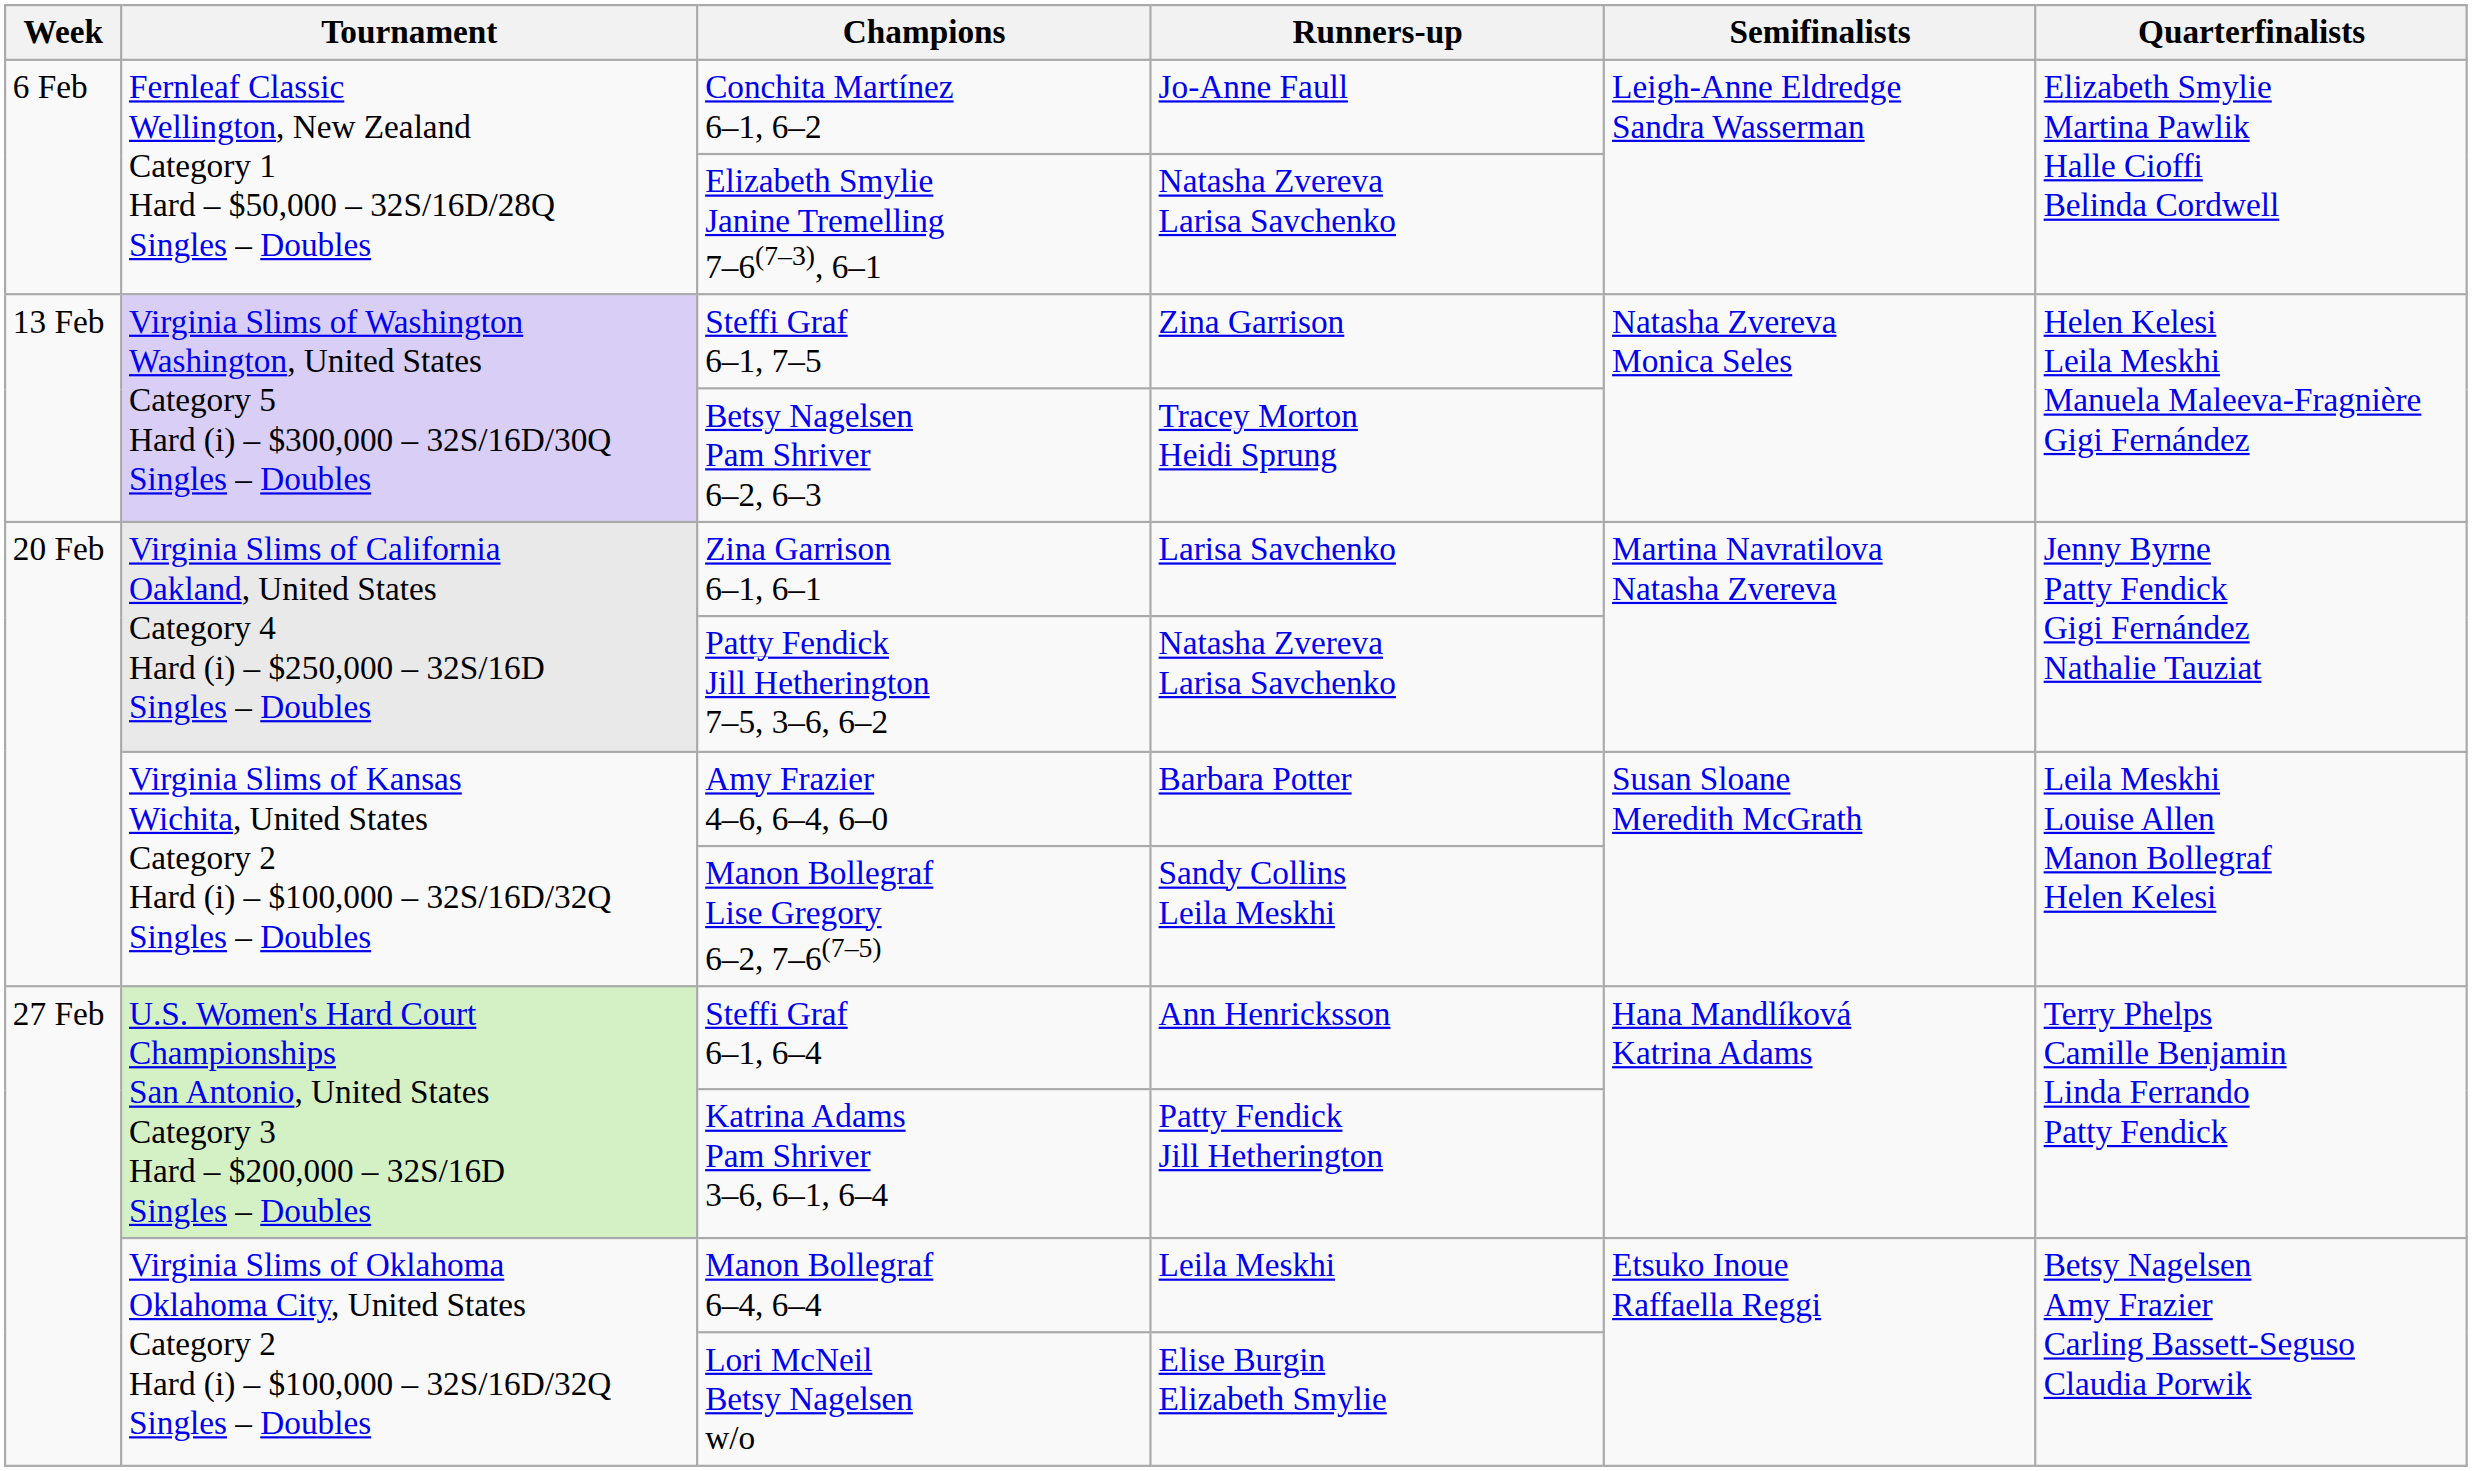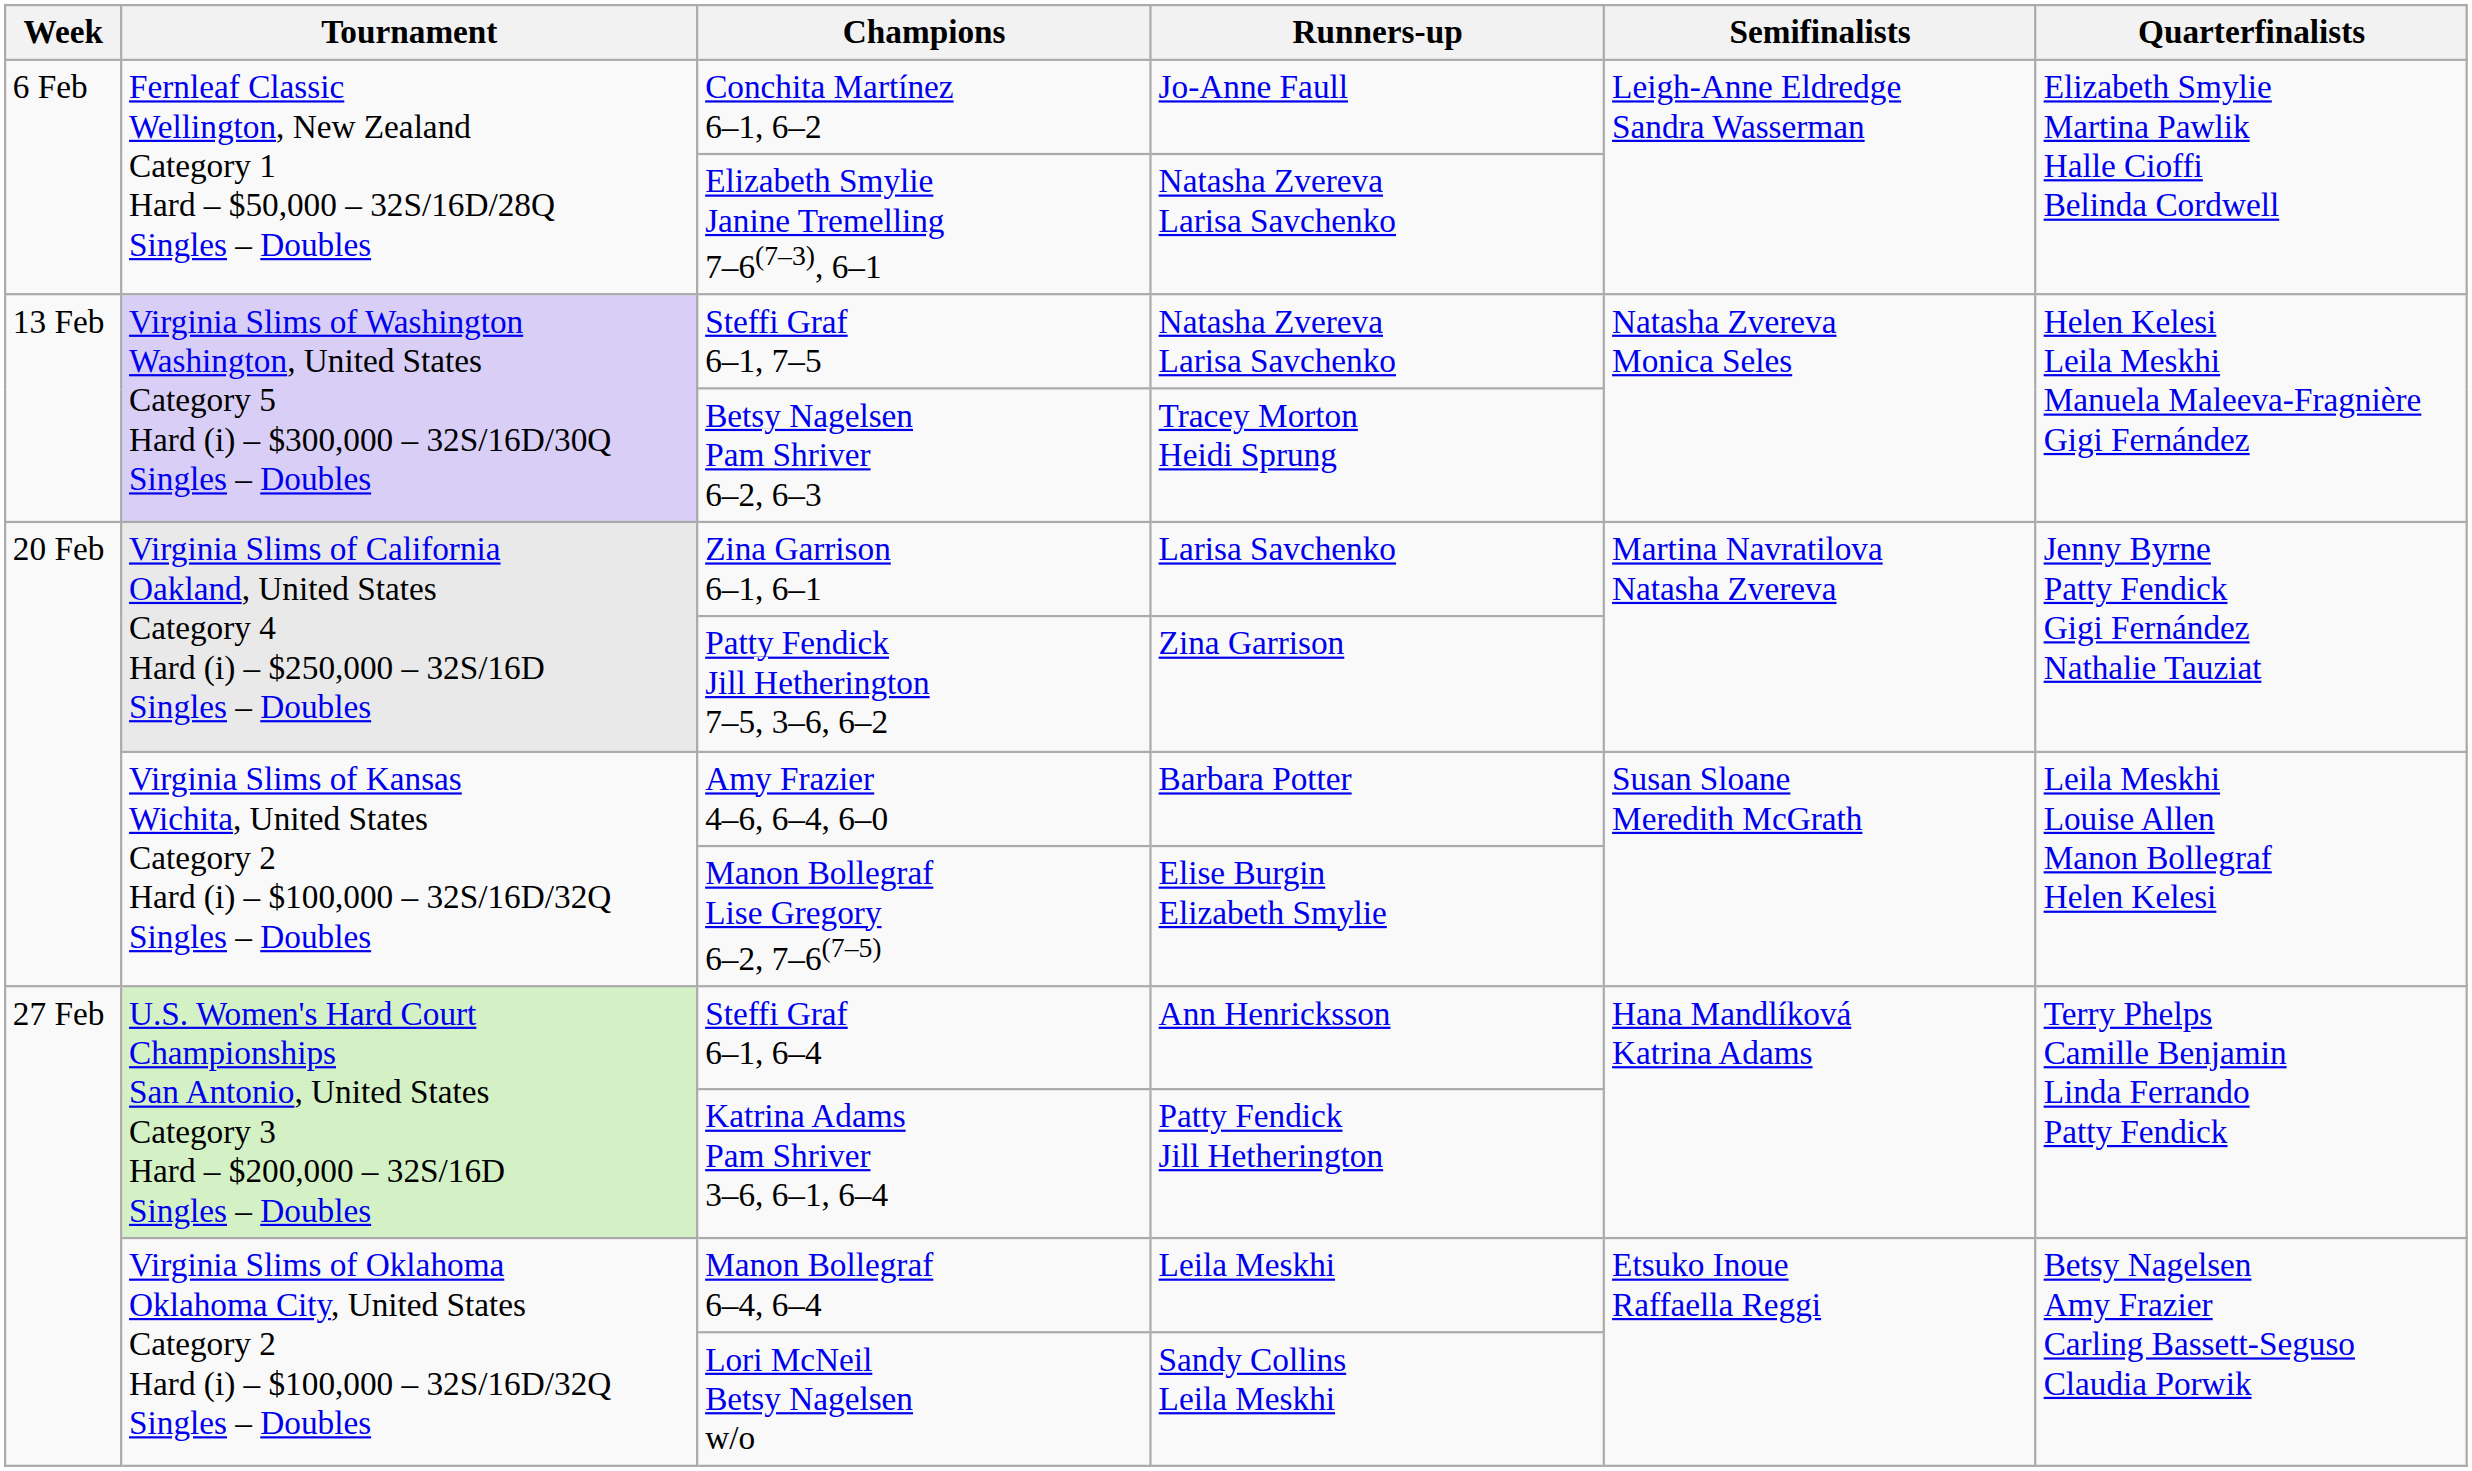(1251, 321) Zina Garrison -> (1277, 341) Natasha Zvereva Larisa Savchenko
(1277, 663) Natasha Zvereva Larisa Savchenko -> (1251, 644) Zina Garrison
(1252, 891) Sandy Collins Leila Meskhi -> (1273, 891) Elise Burgin Elizabeth Smylie
(1273, 1378) Elise Burgin Elizabeth Smylie -> (1252, 1378) Sandy Collins Leila Meskhi
